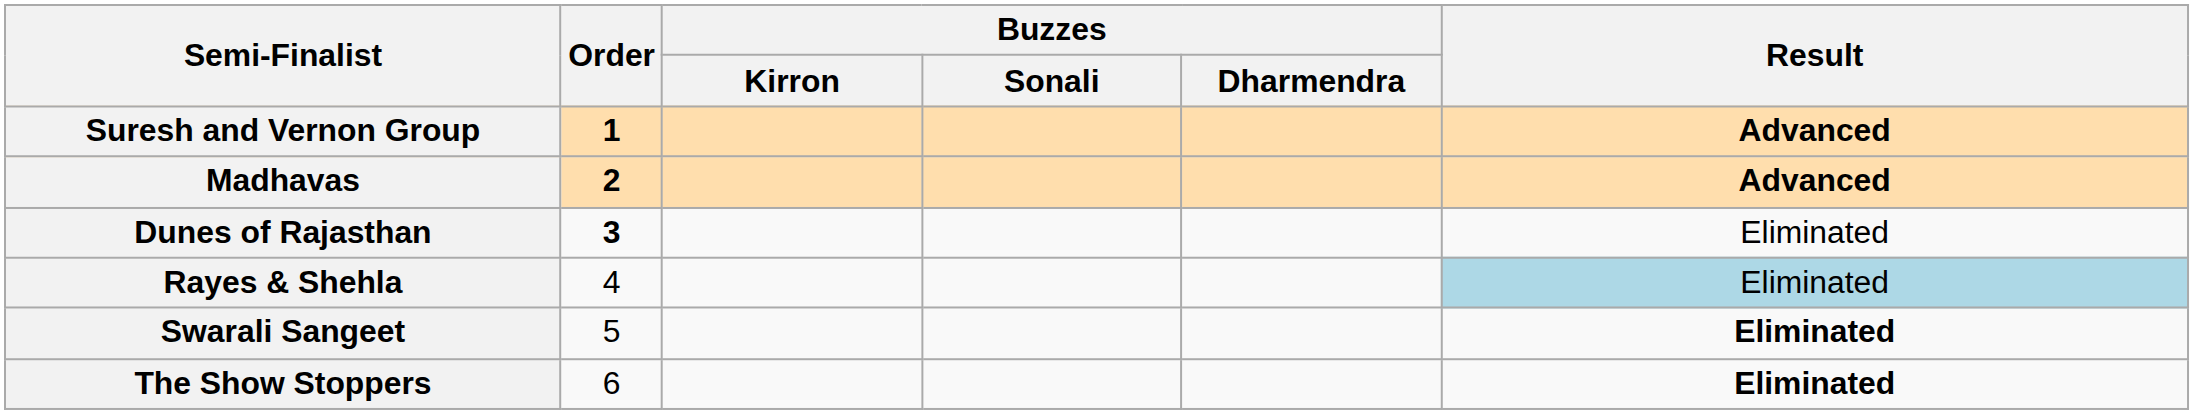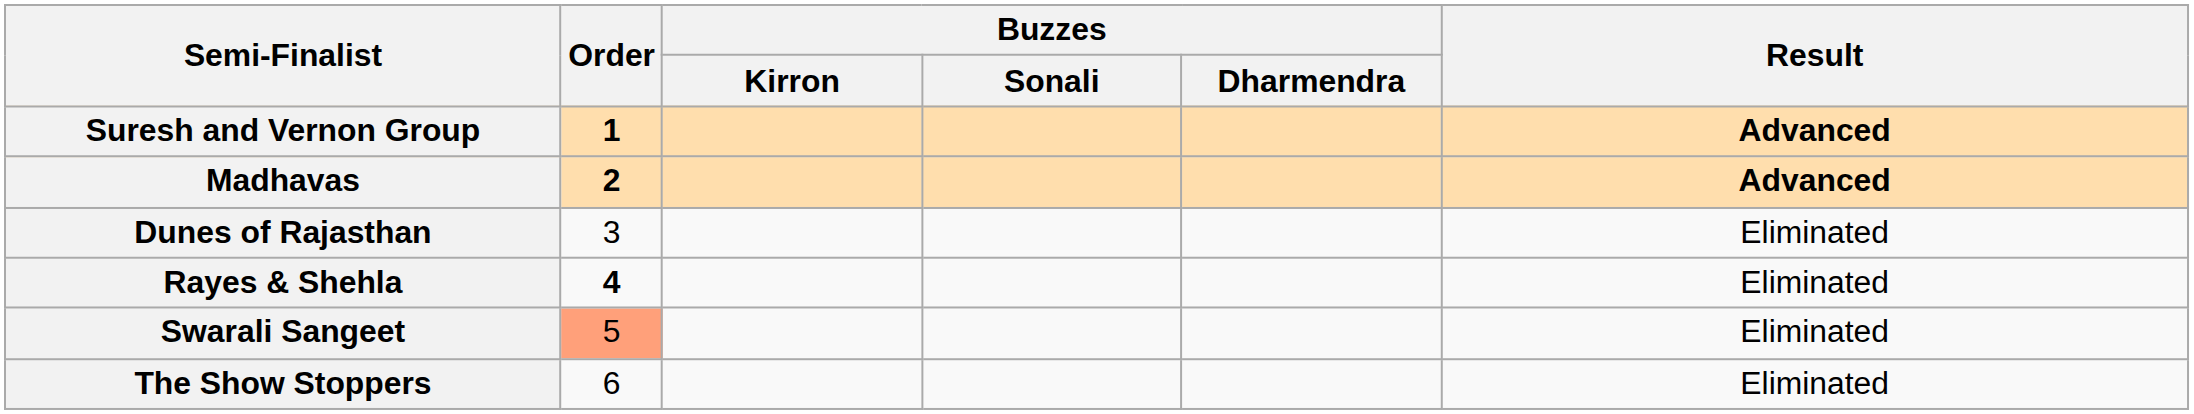(612, 231) bold -> (612, 231) normal
(612, 282) normal -> (612, 282) bold
(1815, 282) lightblue background -> (1815, 282) no background
(612, 332) no background -> (612, 332) lightsalmon background
(1815, 332) bold -> (1815, 332) normal
(1815, 383) bold -> (1815, 383) normal
